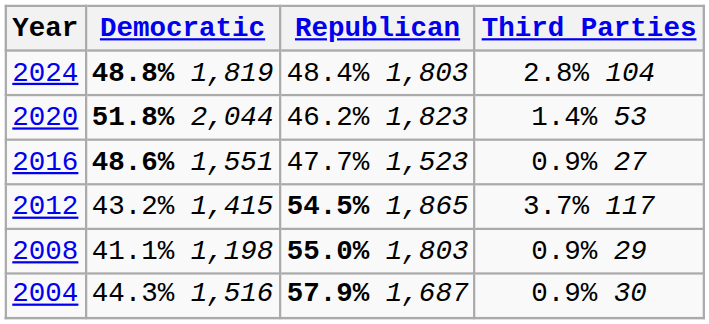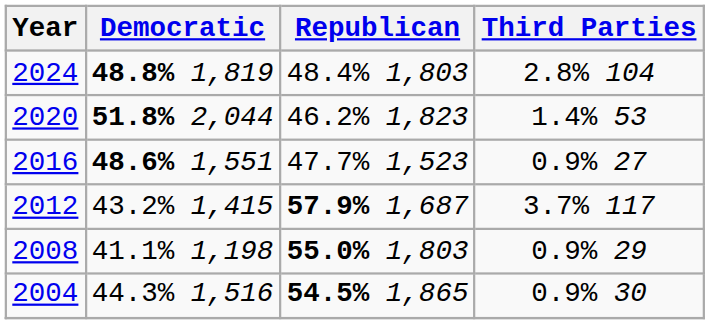(378, 207) 54.5% 1,865 -> (378, 207) 57.9% 1,687
(378, 296) 57.9% 1,687 -> (378, 296) 54.5% 1,865
